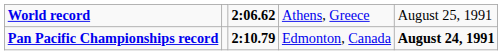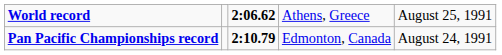(446, 38) bold -> (445, 38) normal
